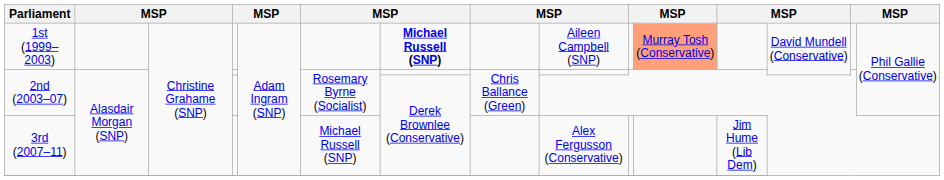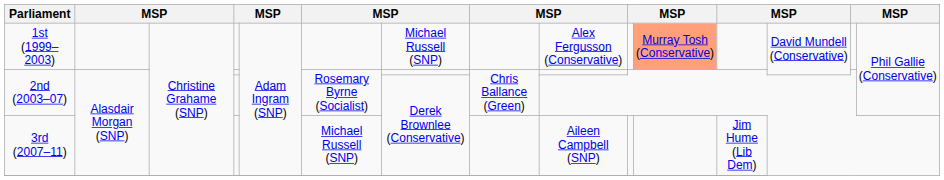(425, 46) bold -> (426, 46) normal
(584, 46) Aileen Campbell (SNP) -> (583, 46) Alex Fergusson (Conservative)
(584, 145) Alex Fergusson (Conservative) -> (583, 145) Aileen Campbell (SNP)
